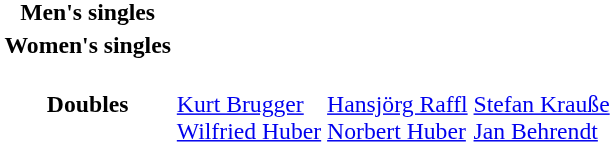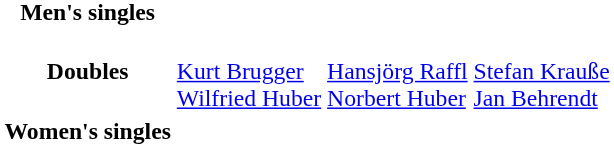rows swapped: (88, 45) <-> (88, 104)
